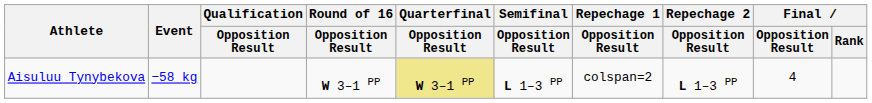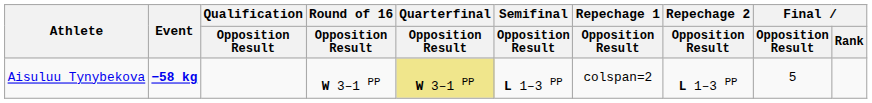(174, 78) normal -> (174, 78) bold
(793, 78) 4 -> (793, 78) 5
